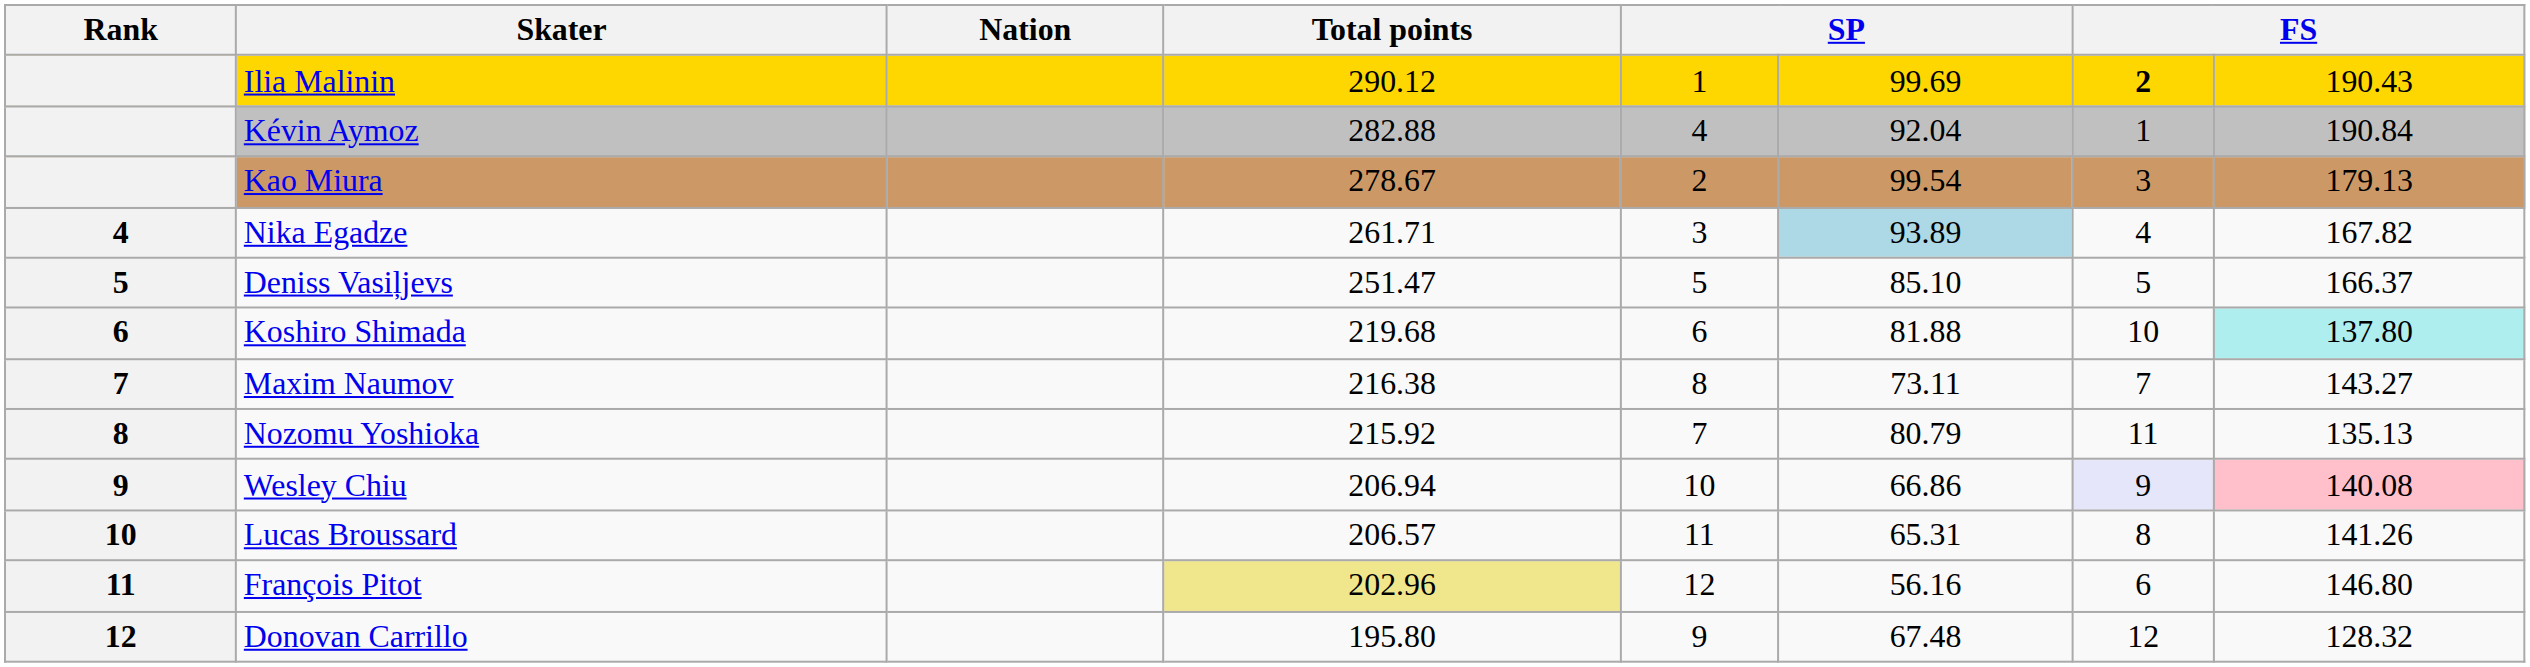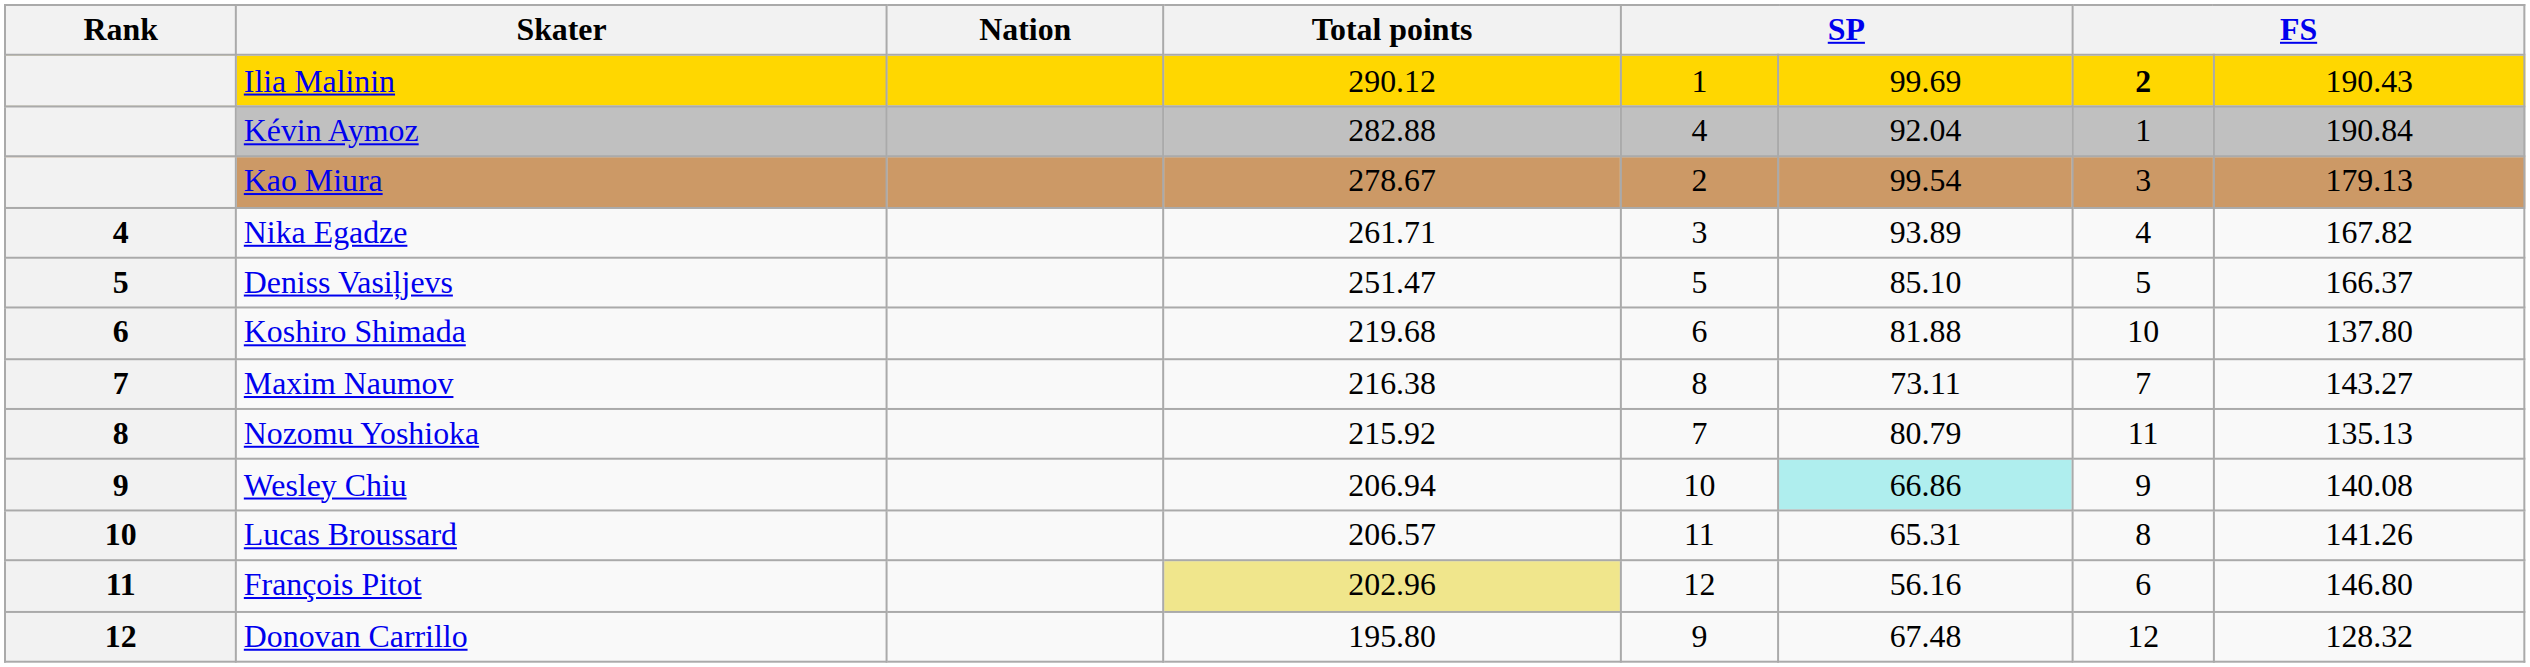(1926, 231) lightblue background -> (1926, 231) no background
(2369, 332) paleturquoise background -> (2369, 332) no background
(1926, 484) no background -> (1926, 484) paleturquoise background
(2143, 484) lavender background -> (2143, 484) no background
(2369, 484) pink background -> (2369, 484) no background
